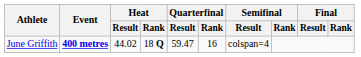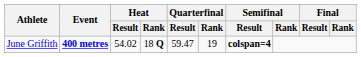(125, 44) 44.02 -> (125, 44) 54.02
(212, 44) 16 -> (212, 44) 19
(248, 44) normal -> (249, 44) bold
